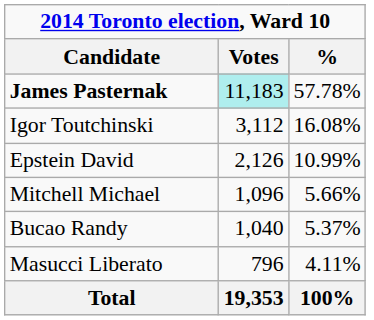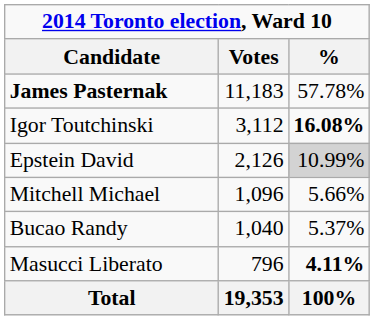(254, 90) paleturquoise background -> (254, 90) no background
(327, 125) normal -> (329, 125) bold
(327, 159) no background -> (331, 159) lightgrey background
(333, 263) normal -> (335, 263) bold
